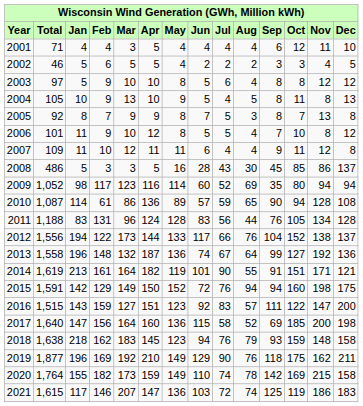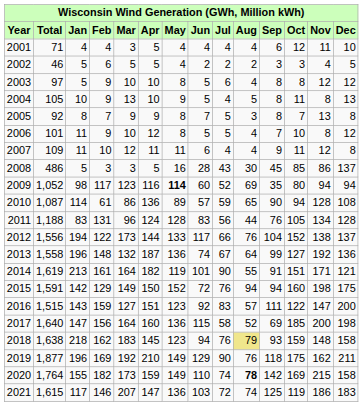(177, 185) normal -> (177, 185) bold
(251, 340) no background -> (251, 340) khaki background
(251, 375) normal -> (251, 375) bold
